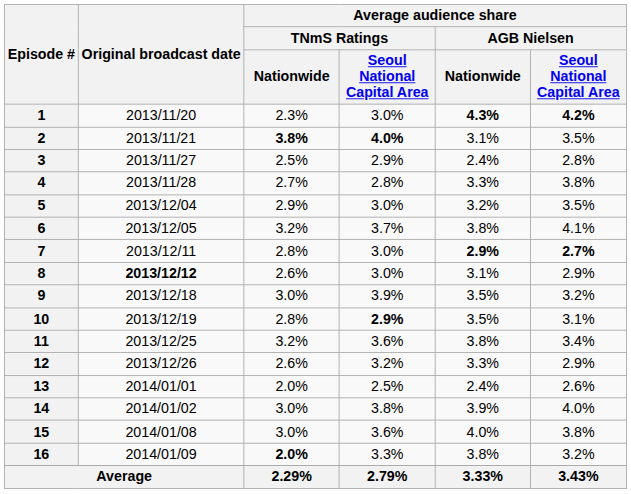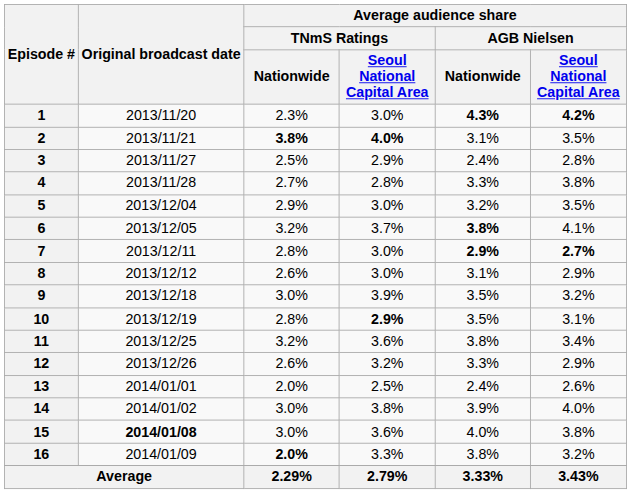(483, 228) normal -> (483, 228) bold
(161, 273) bold -> (161, 273) normal
(161, 431) normal -> (161, 431) bold
